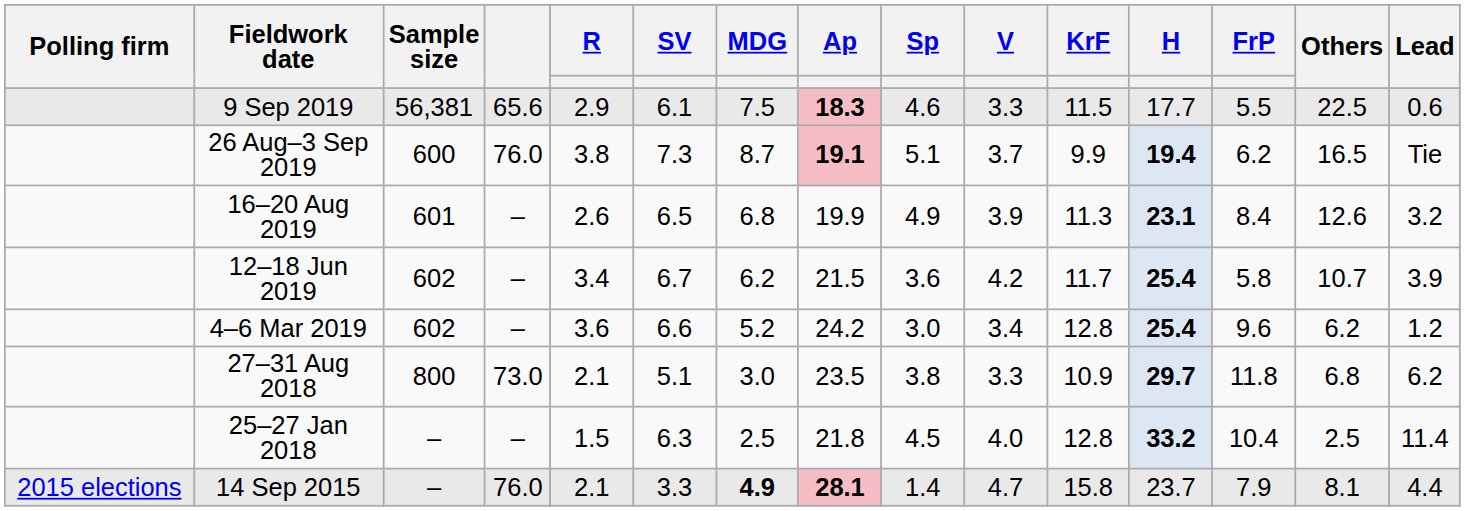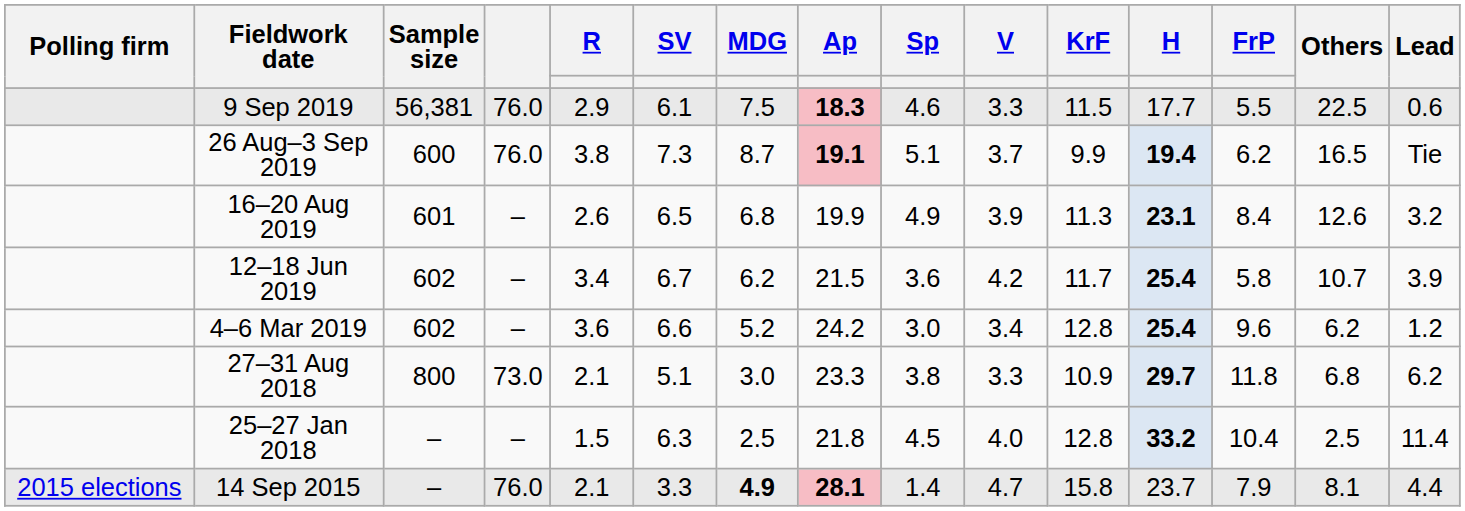(518, 106) 65.6 -> (518, 106) 76.0
(840, 377) 23.5 -> (840, 377) 23.3
